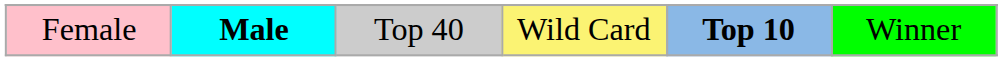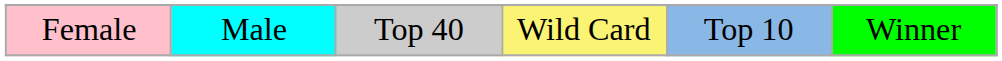(254, 30) bold -> (254, 30) normal
(749, 30) bold -> (749, 30) normal
